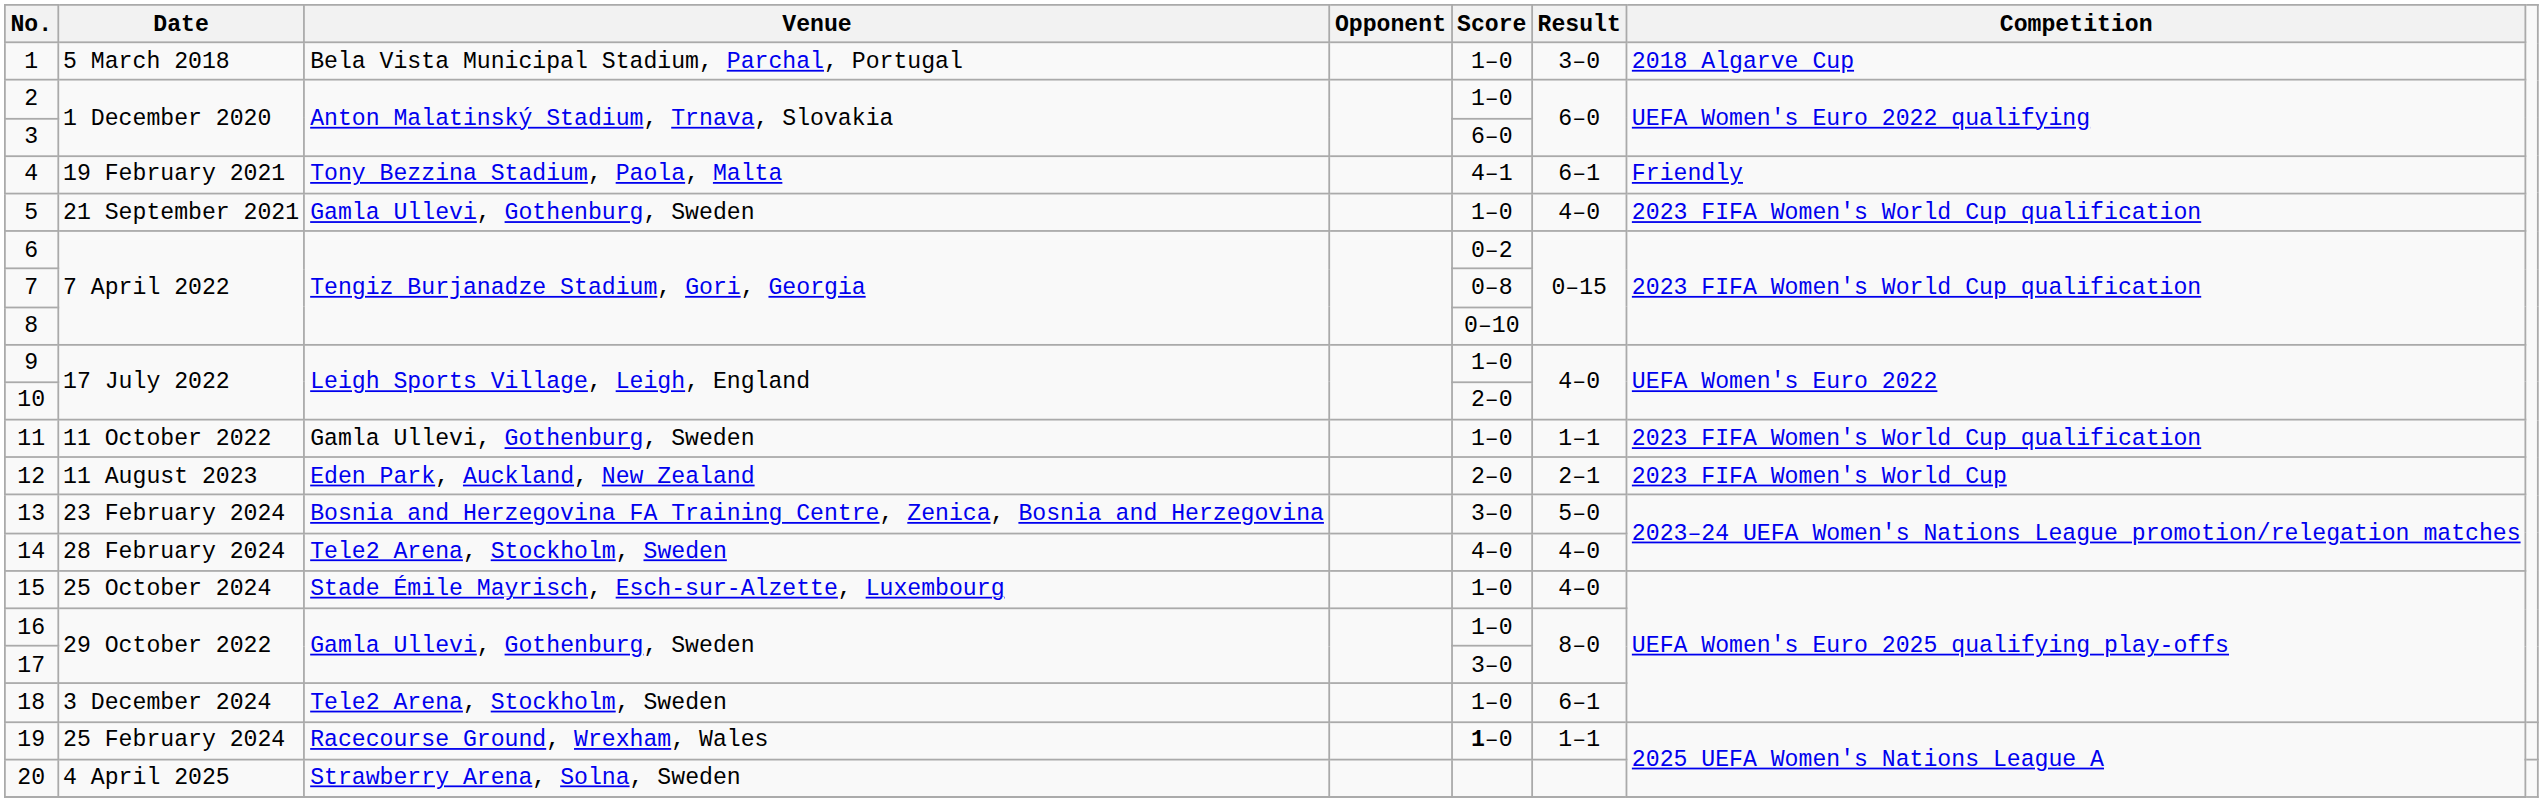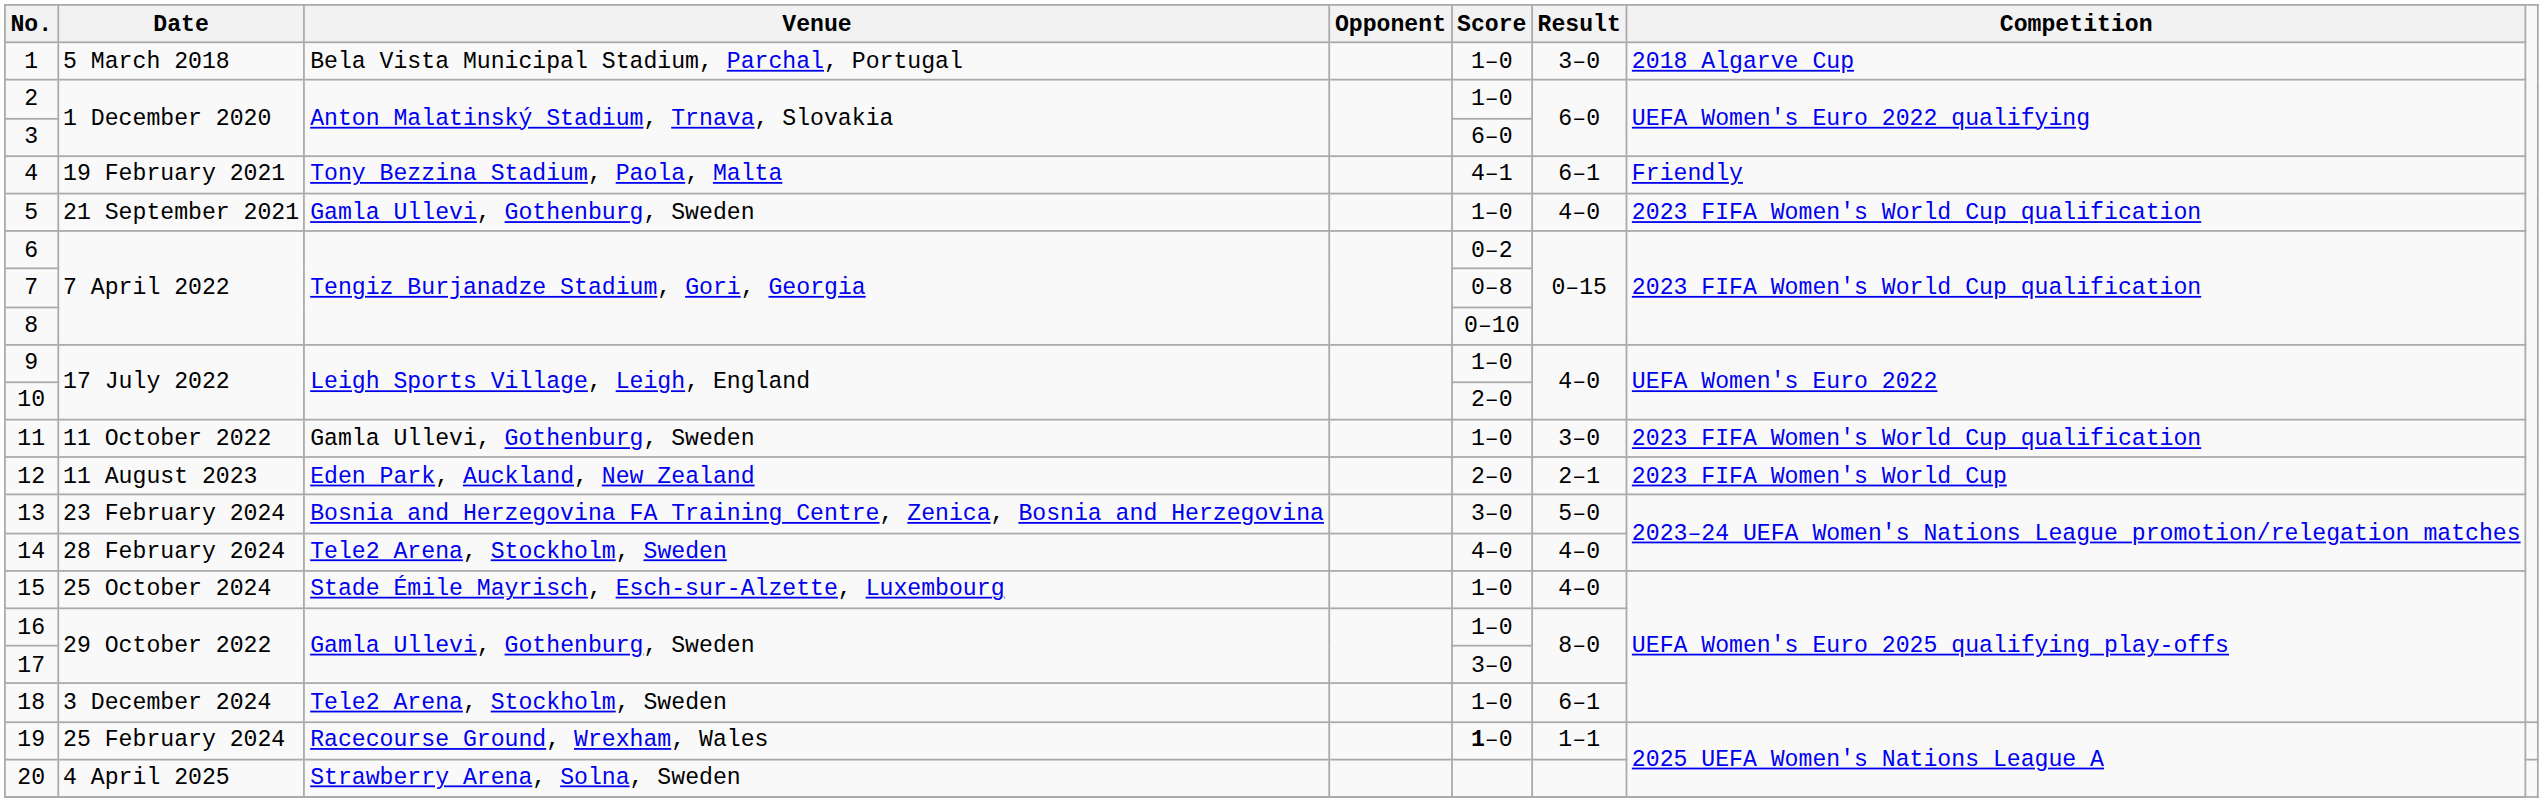(1579, 439) 1–1 -> (1579, 439) 3–0
